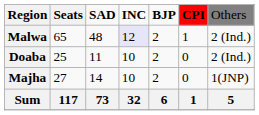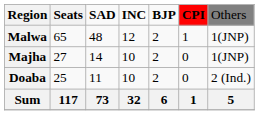(128, 36) lavender background -> (128, 36) no background
(231, 36) 2 (Ind.) -> (230, 36) 1(JNP)
rows swapped: (27, 78) <-> (27, 57)
